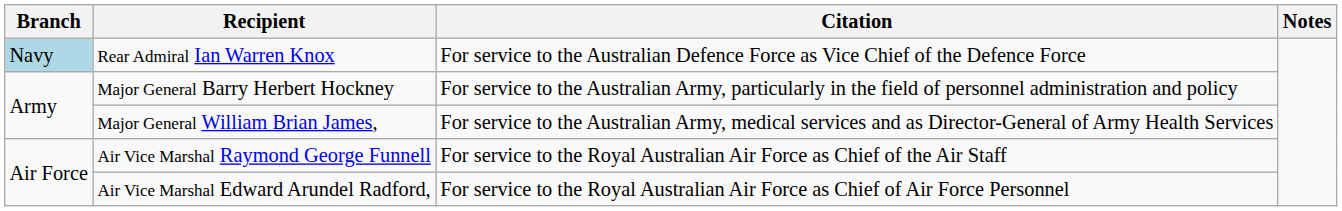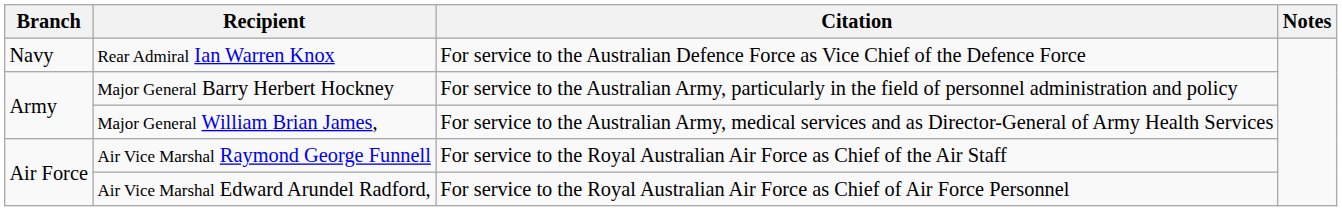(31, 55) lightblue background -> (31, 55) no background
